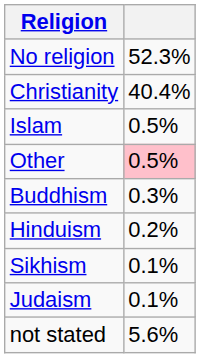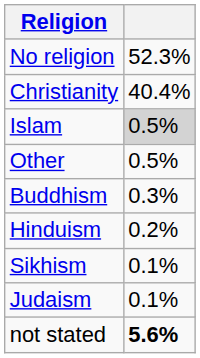(153, 126) no background -> (153, 126) lightgrey background
(153, 160) pink background -> (153, 160) no background
(153, 334) normal -> (153, 334) bold
